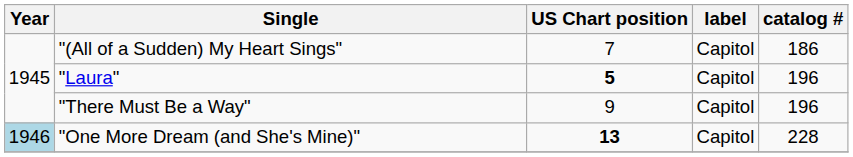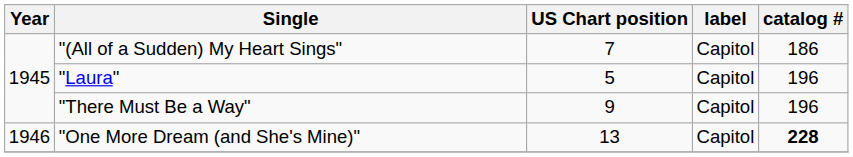(610, 78) bold -> (610, 78) normal
(30, 136) lightblue background -> (30, 136) no background
(610, 136) bold -> (610, 136) normal
(803, 136) normal -> (803, 136) bold
